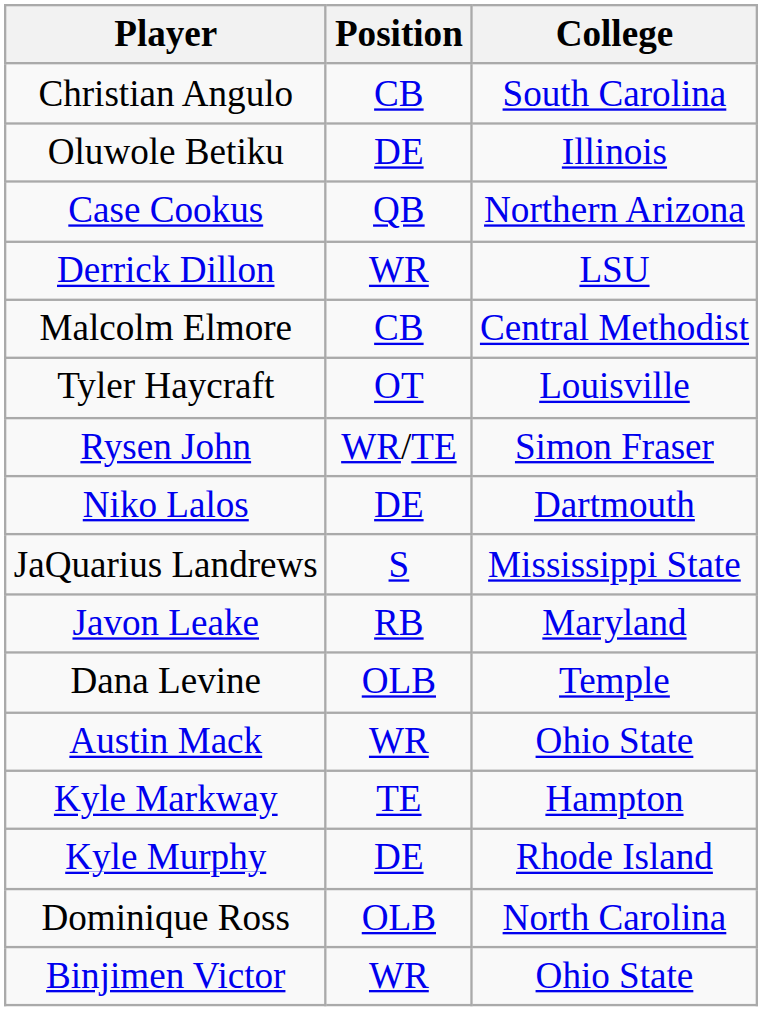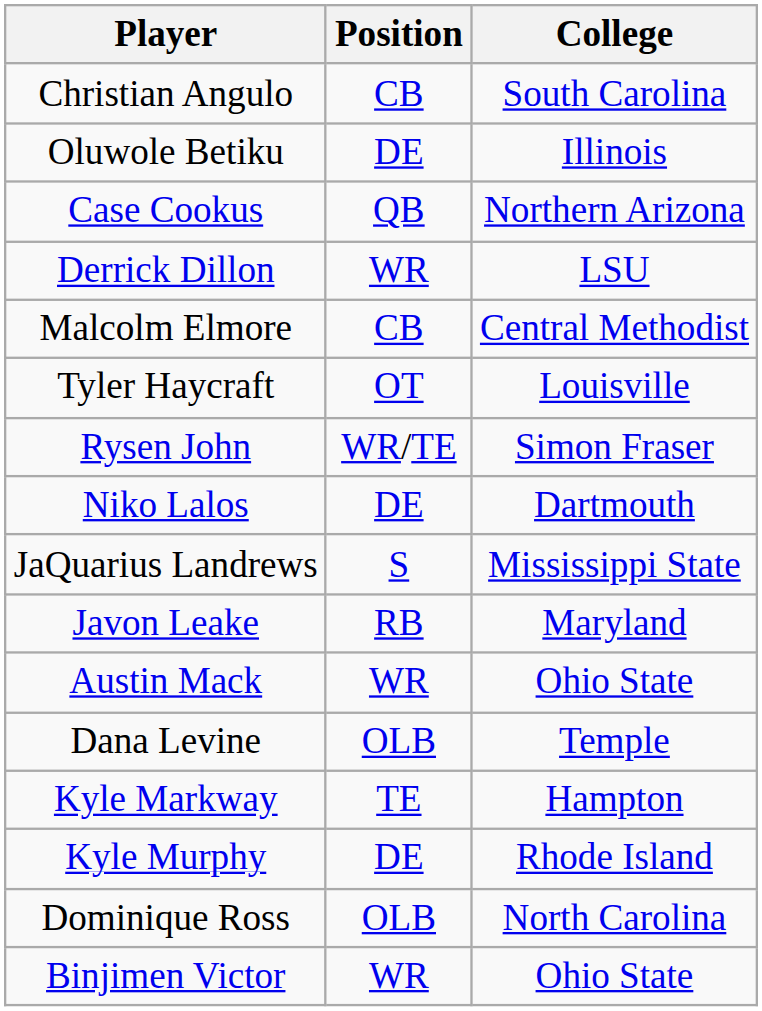rows swapped: (166, 681) <-> (166, 740)
